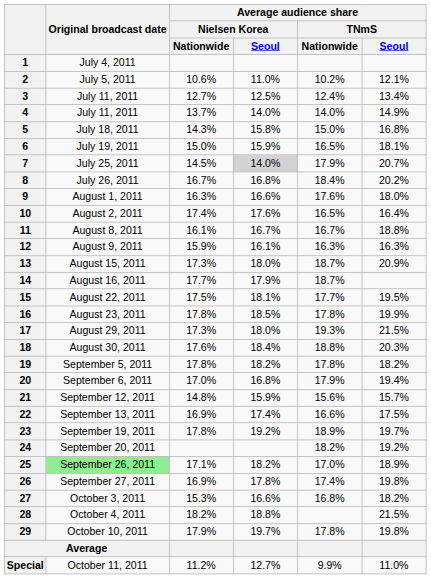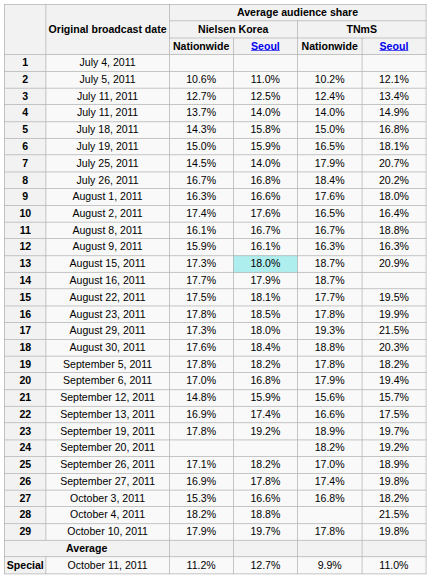(265, 163) lightgrey background -> (265, 163) no background
(265, 264) no background -> (265, 264) paleturquoise background
(108, 465) lightgreen background -> (108, 465) no background
